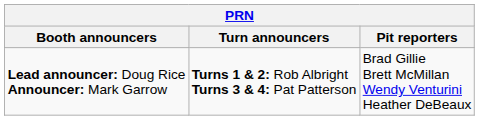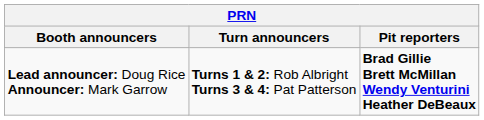(417, 82) normal -> (419, 82) bold
